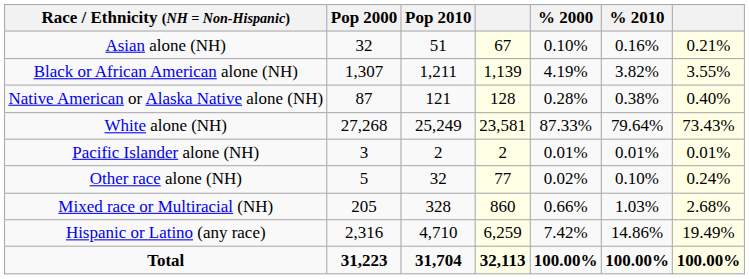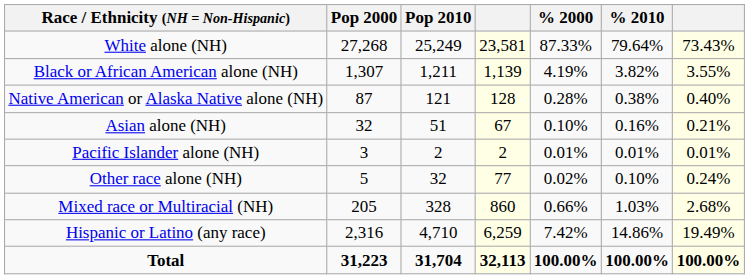rows swapped: (166, 125) <-> (166, 44)
